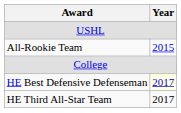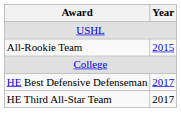(163, 82) lightyellow background -> (163, 82) no background
